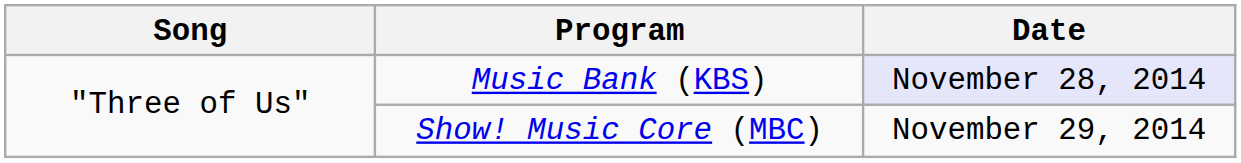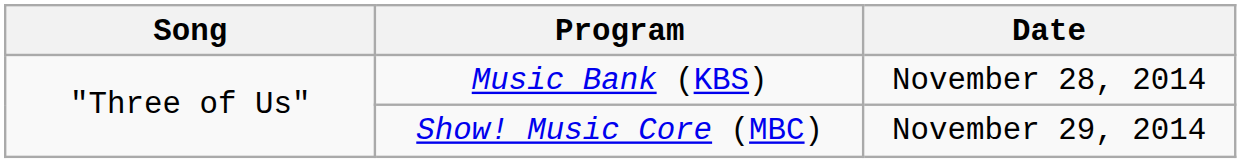(1049, 81) lavender background -> (1049, 81) no background
